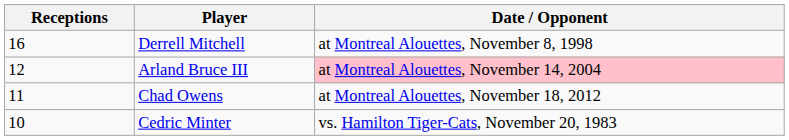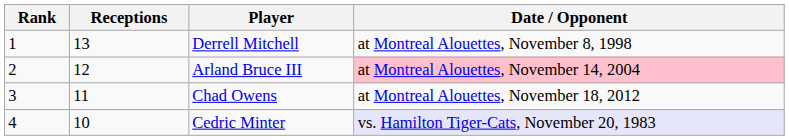+ column: (37, 17)
(17, 43) 16 -> (81, 43) 13
(468, 122) no background -> (507, 122) lavender background
